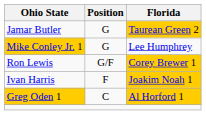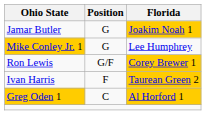(164, 29) Taurean Green 2 -> (161, 29) Joakim Noah 1
(161, 79) Joakim Noah 1 -> (164, 79) Taurean Green 2
